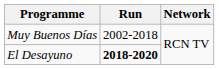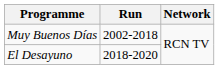(130, 54) bold -> (130, 54) normal
